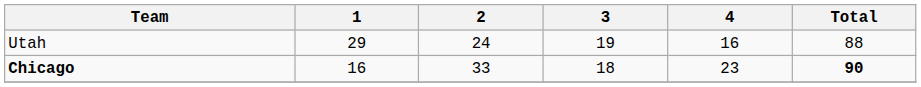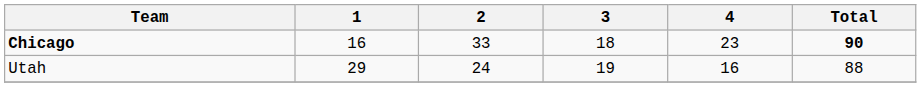rows swapped: (41, 69) <-> (27, 43)
